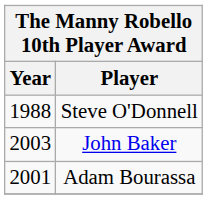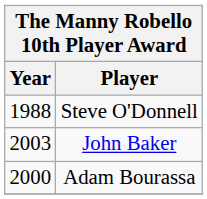(30, 177) 2001 -> (30, 177) 2000
